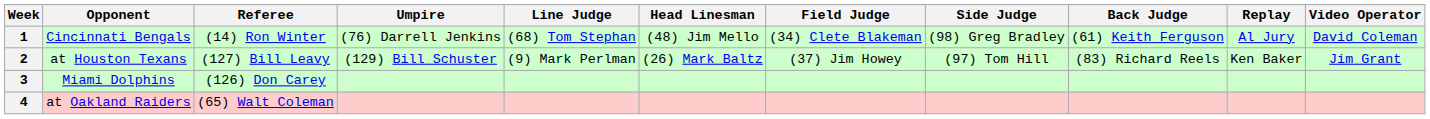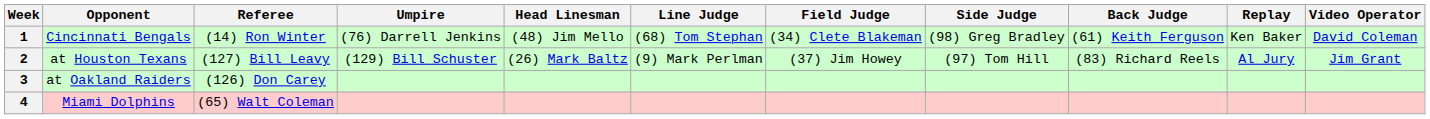columns swapped: (703, 15) <-> (572, 15)
(1266, 37) Al Jury -> (1266, 37) Ken Baker
(1266, 59) Ken Baker -> (1266, 59) Al Jury
(119, 81) Miami Dolphins -> (119, 81) at Oakland Raiders
(119, 103) at Oakland Raiders -> (119, 103) Miami Dolphins
